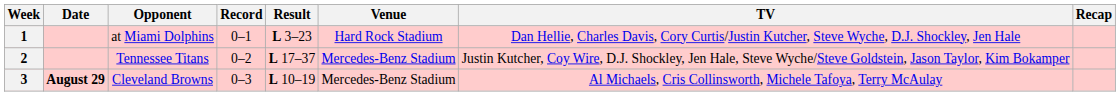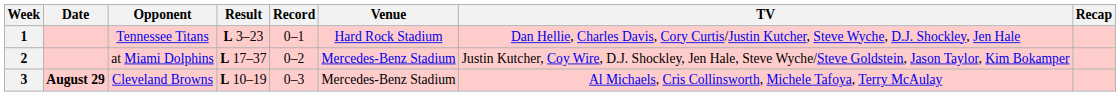columns swapped: (292, 15) <-> (241, 15)
(163, 36) at Miami Dolphins -> (163, 36) Tennessee Titans
(163, 58) Tennessee Titans -> (163, 58) at Miami Dolphins
